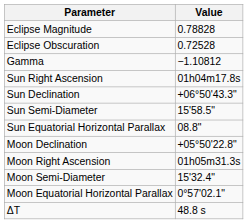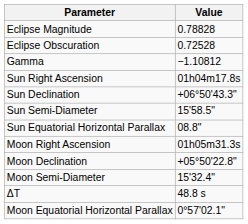rows swapped: (58, 161) <-> (47, 144)
rows swapped: (90, 194) <-> (13, 210)
